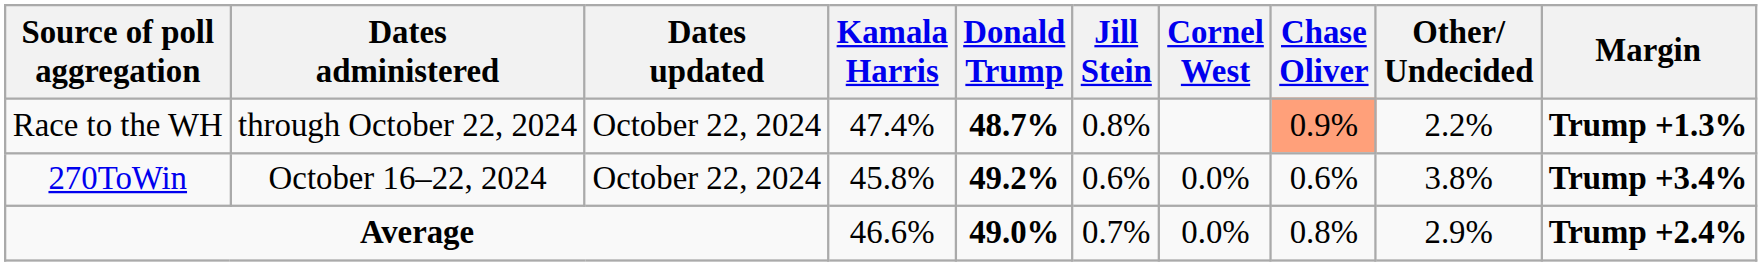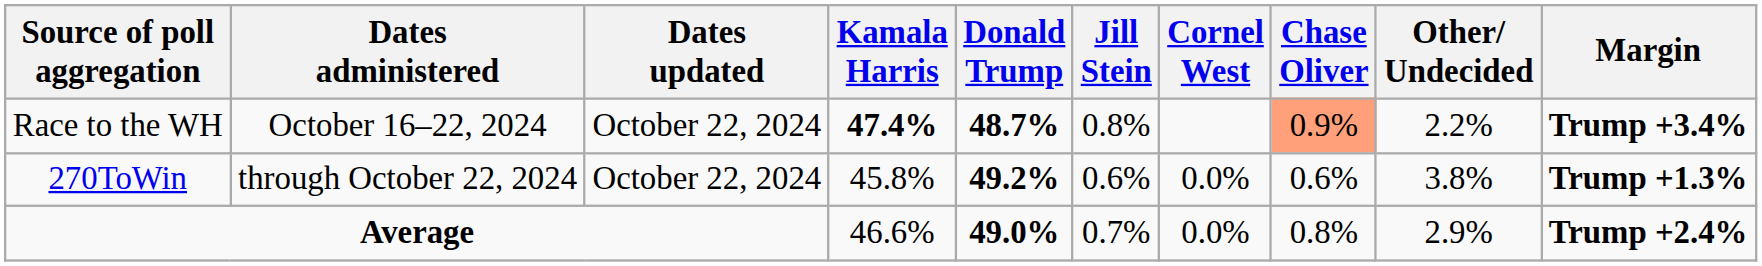(408, 124) through October 22, 2024 -> (408, 124) October 16–22, 2024
(892, 124) normal -> (892, 124) bold
(1648, 124) Trump +1.3% -> (1648, 124) Trump +3.4%
(408, 179) October 16–22, 2024 -> (408, 179) through October 22, 2024
(1648, 179) Trump +3.4% -> (1648, 179) Trump +1.3%
